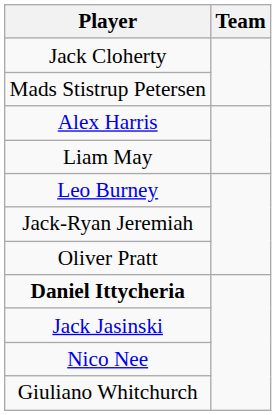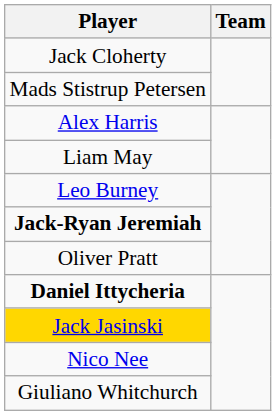(108, 223) normal -> (108, 223) bold
(108, 325) no background -> (108, 325) gold background
